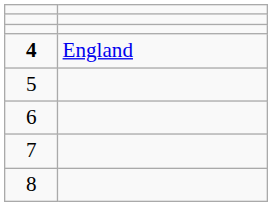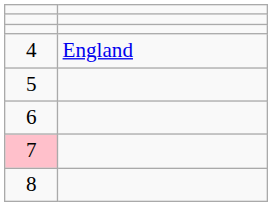(31, 50) bold -> (31, 50) normal
(31, 150) no background -> (31, 150) pink background
